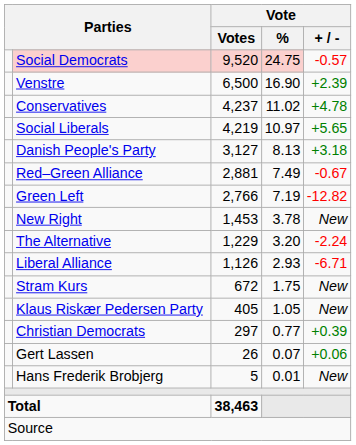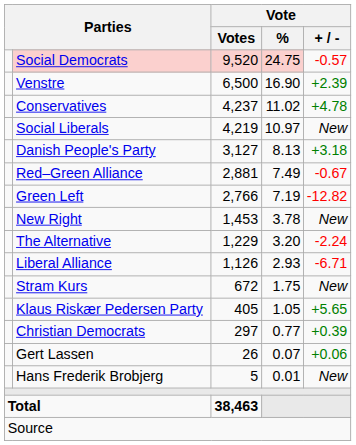(329, 128) +5.65 -> (333, 128) New
(333, 309) New -> (329, 309) +5.65
